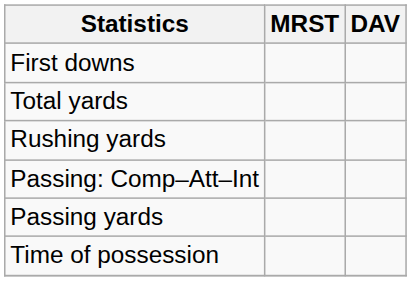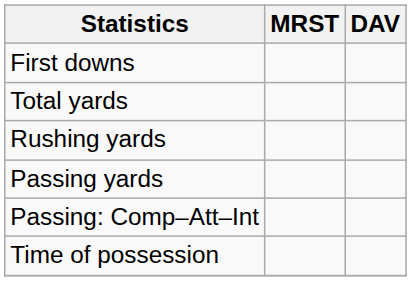rows swapped: (87, 216) <-> (135, 178)
